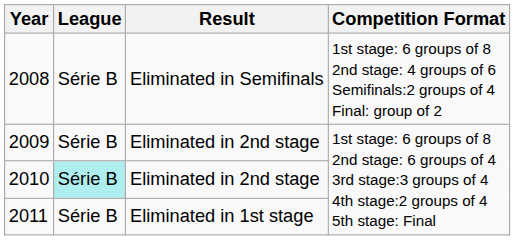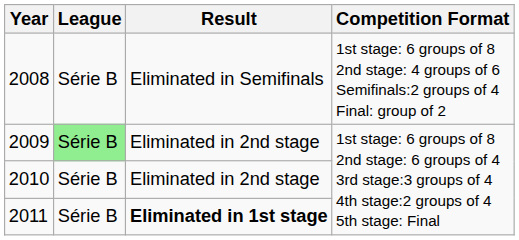(88, 142) no background -> (88, 142) lightgreen background
(88, 179) paleturquoise background -> (88, 179) no background
(222, 216) normal -> (229, 216) bold
